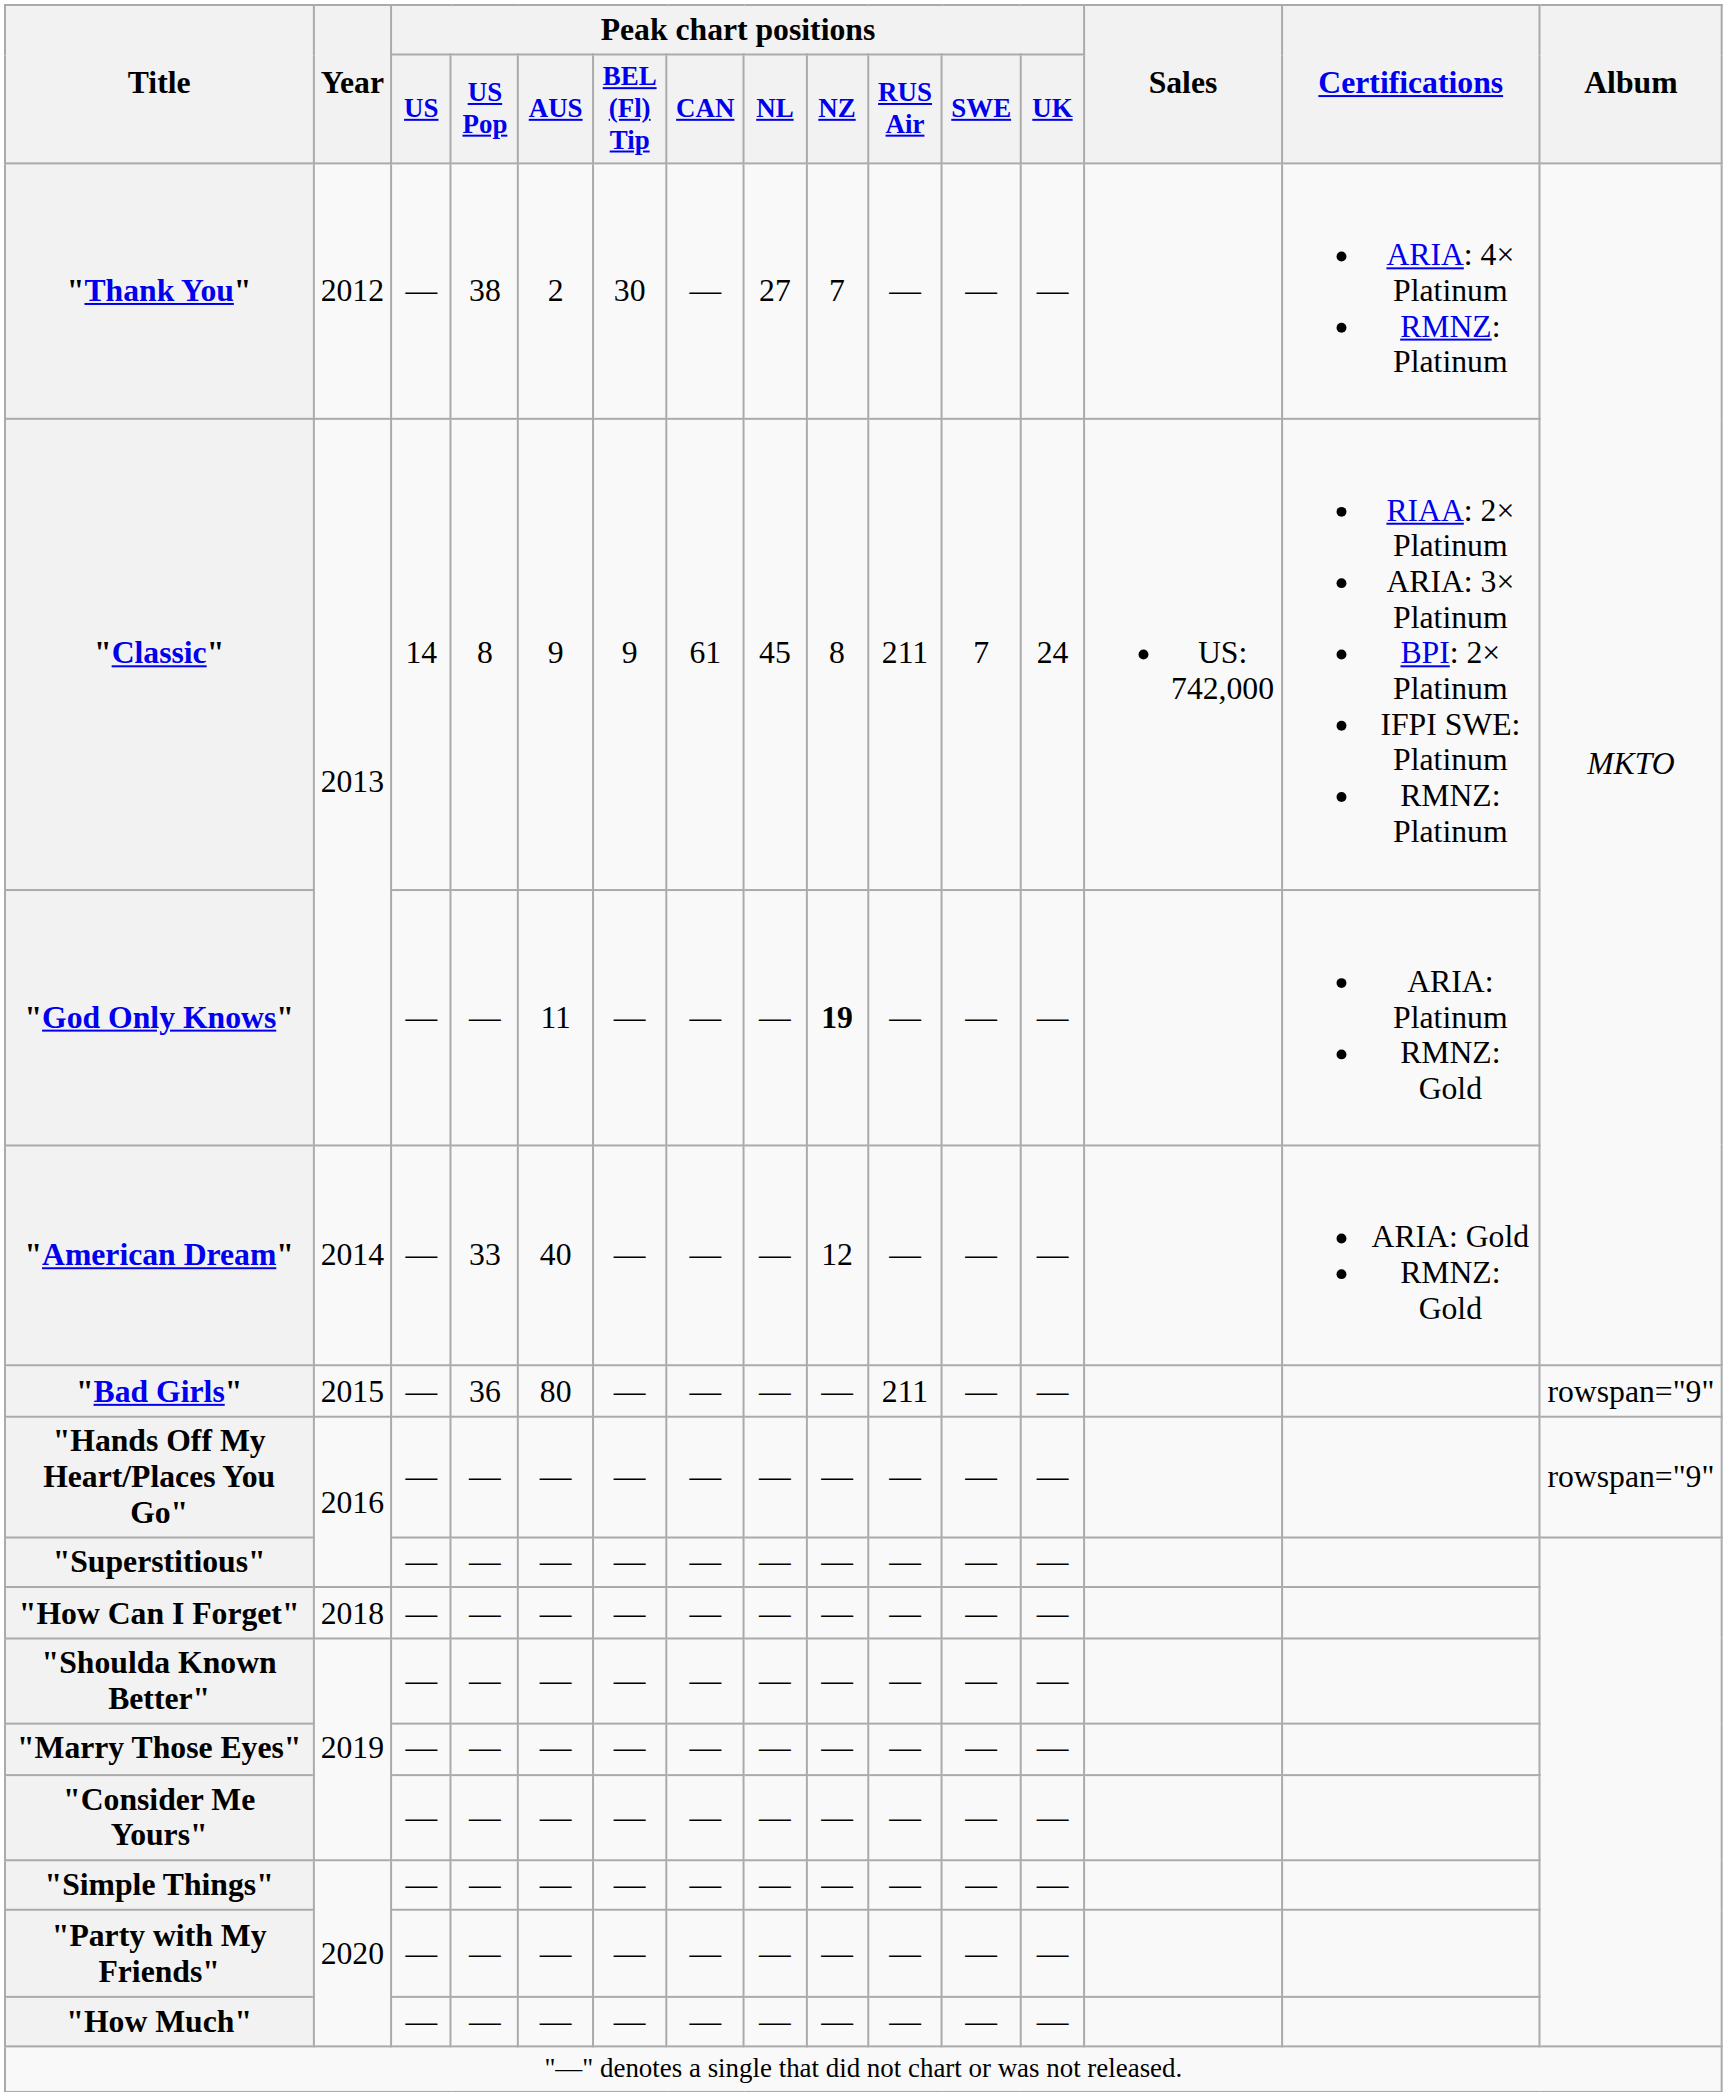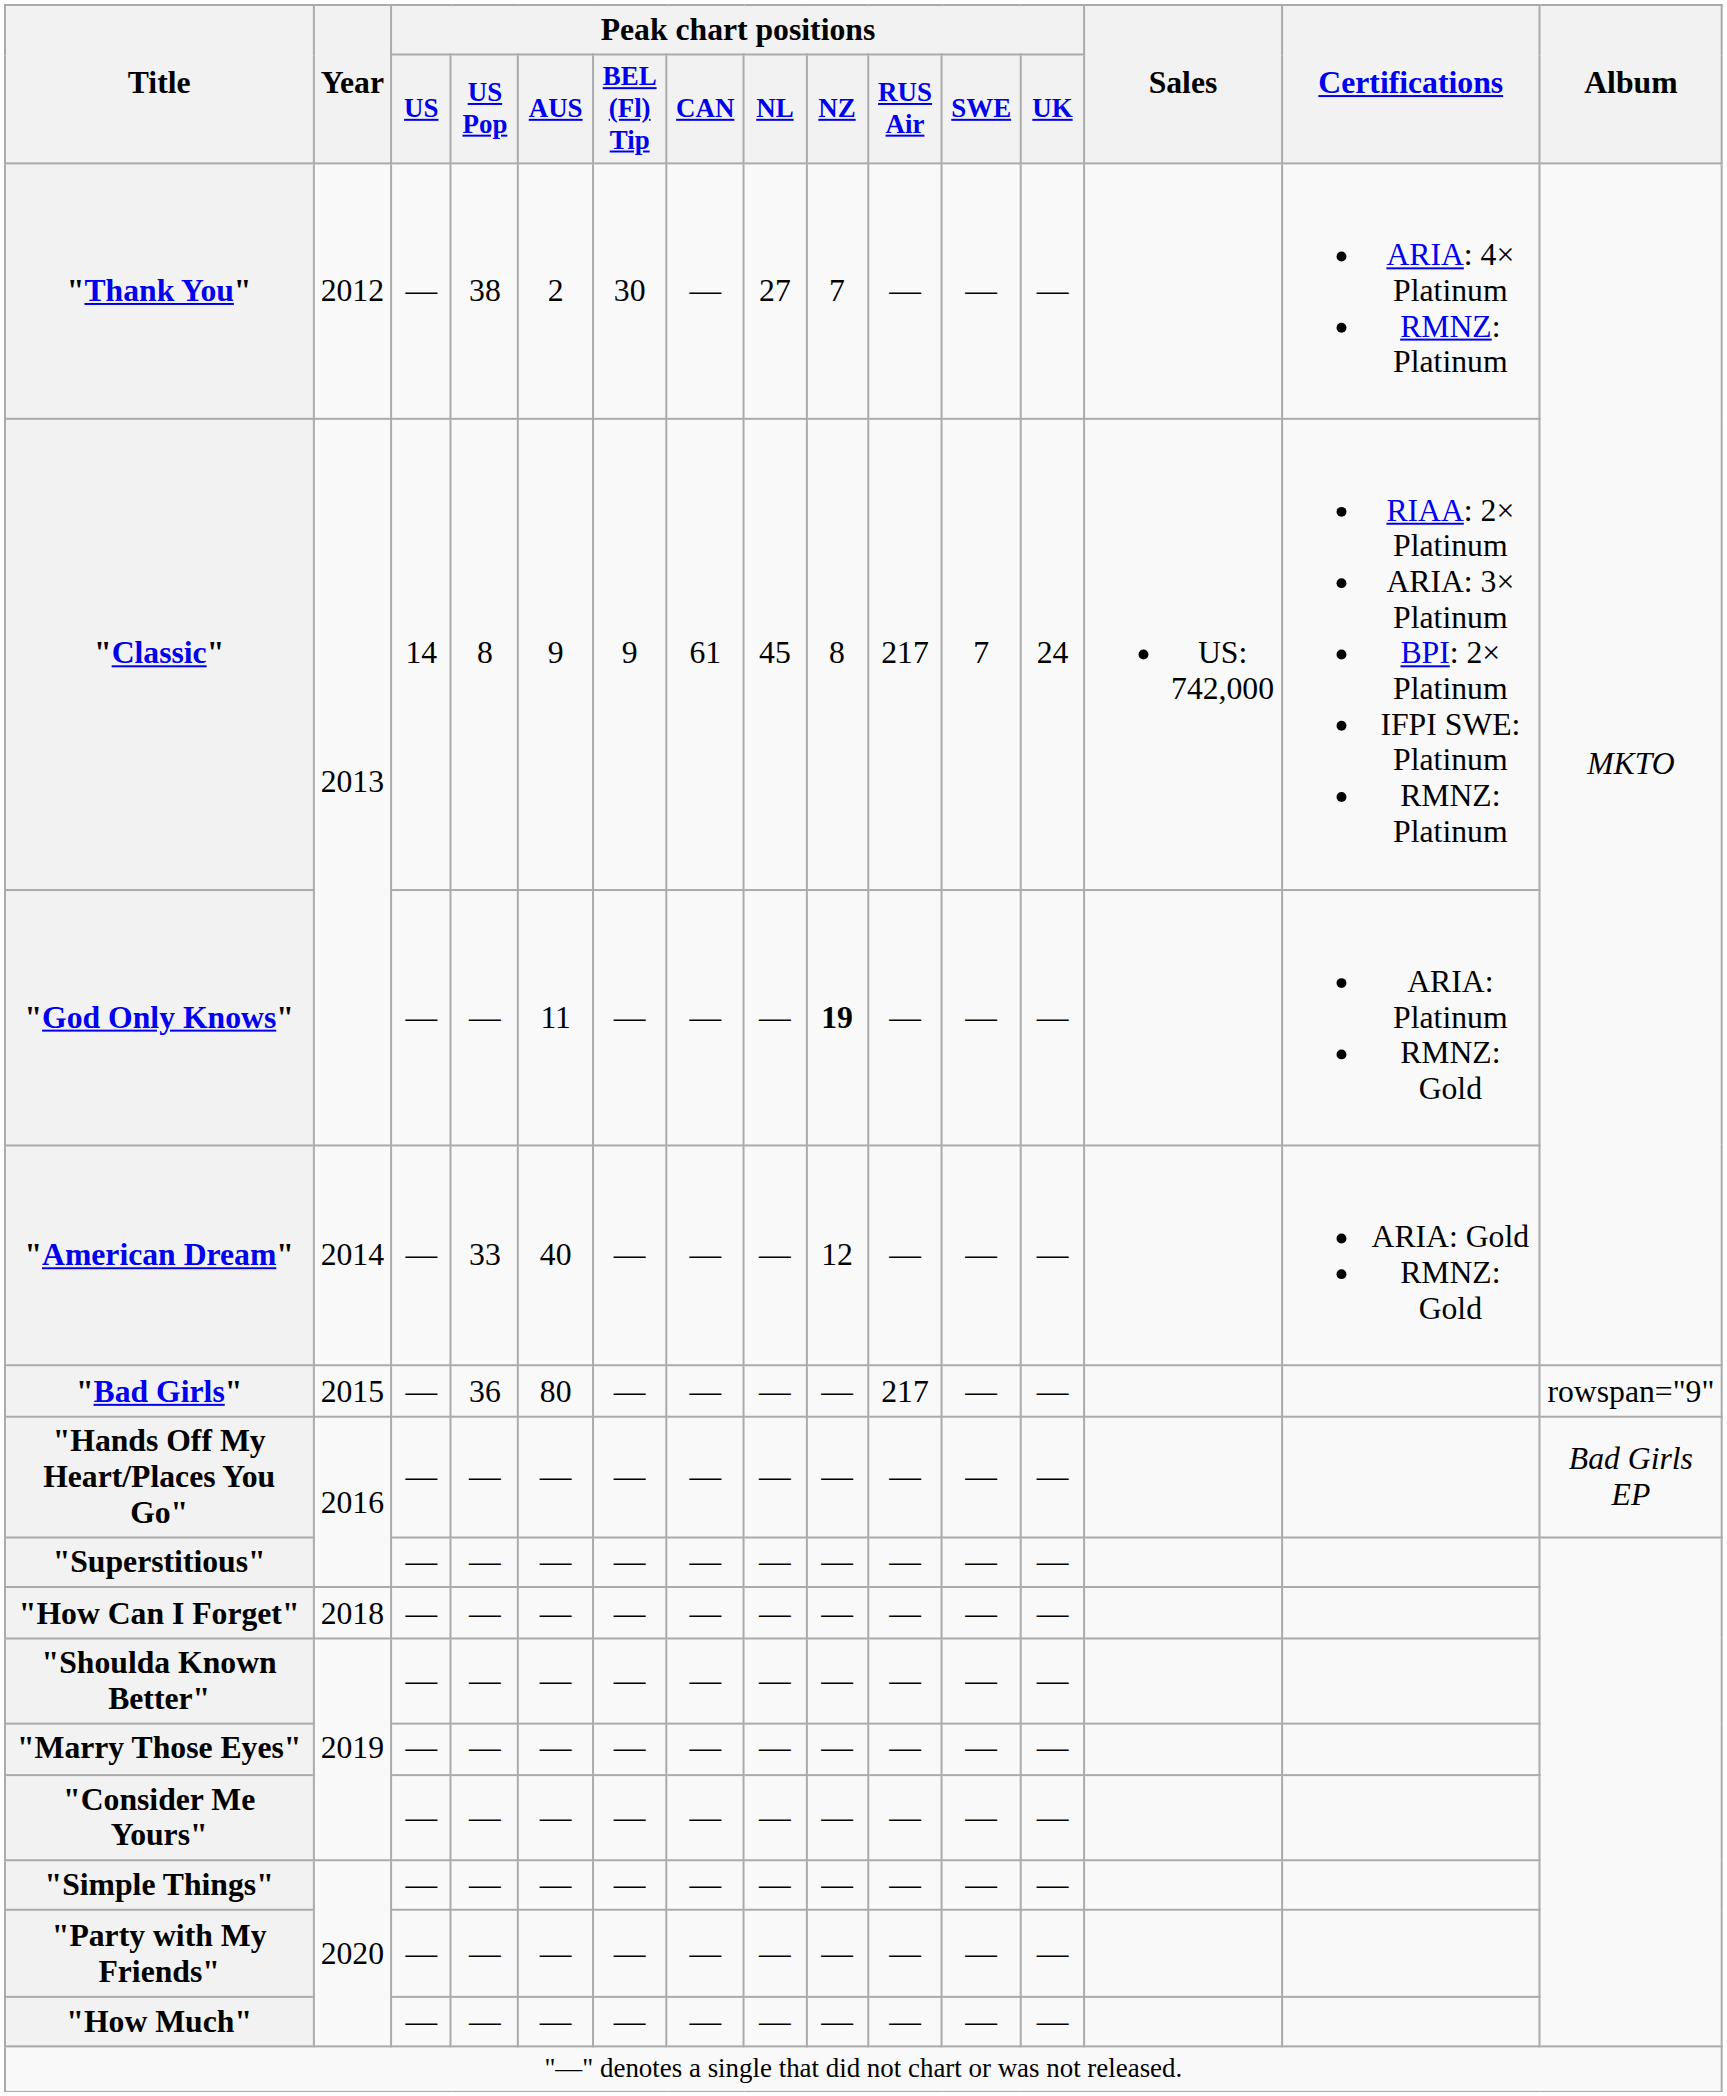(905, 653) 211 -> (905, 653) 217
(905, 1390) 211 -> (905, 1390) 217
(1631, 1476) rowspan="9" -> (1631, 1476) Bad Girls EP
